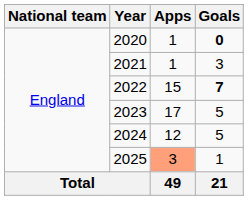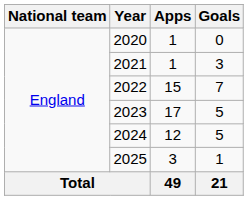(219, 40) bold -> (219, 40) normal
(219, 87) bold -> (219, 87) normal
(173, 159) lightsalmon background -> (173, 159) no background
